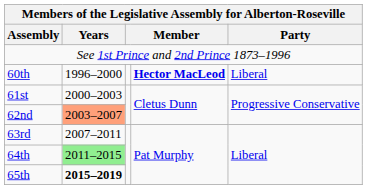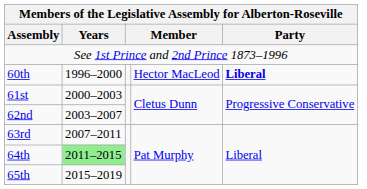(179, 74) bold -> (177, 74) normal
(249, 74) normal -> (245, 74) bold
(94, 114) lightsalmon background -> (94, 114) no background
(94, 174) bold -> (94, 174) normal
